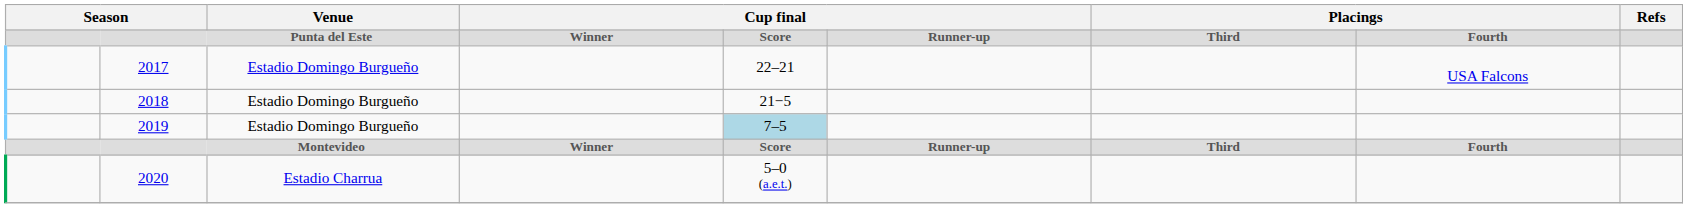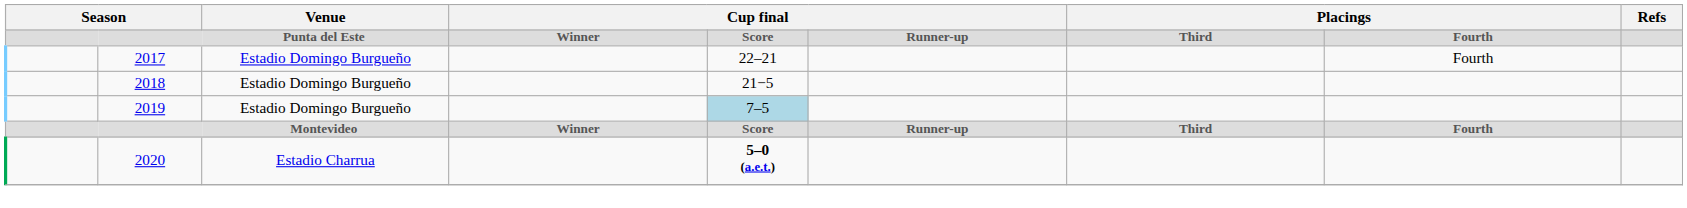(1488, 76) USA Falcons -> (1473, 58) Fourth
(775, 175) normal -> (758, 161) bold
